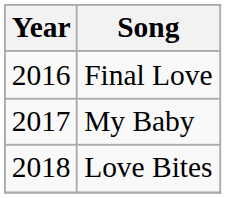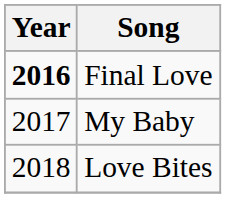(41, 74) normal -> (41, 74) bold
